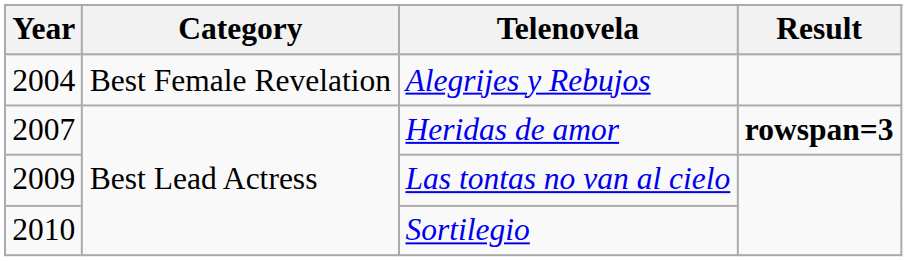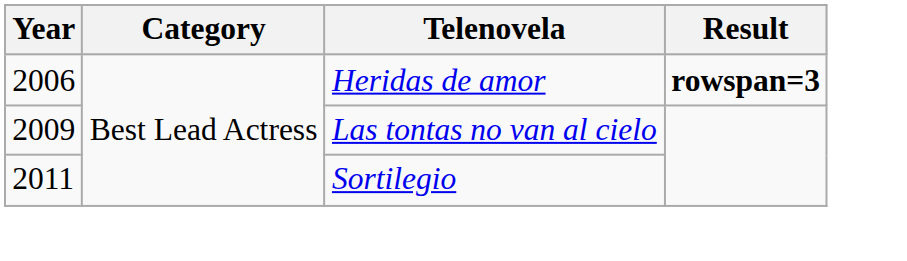- row: (528, 79)
(44, 129) 2007 -> (44, 79) 2006
(44, 229) 2010 -> (43, 179) 2011
